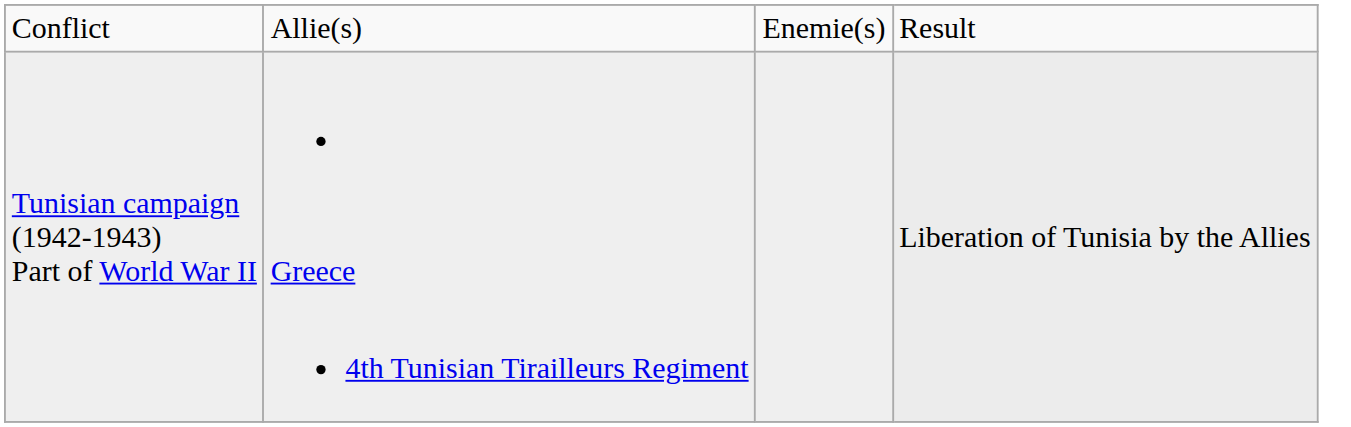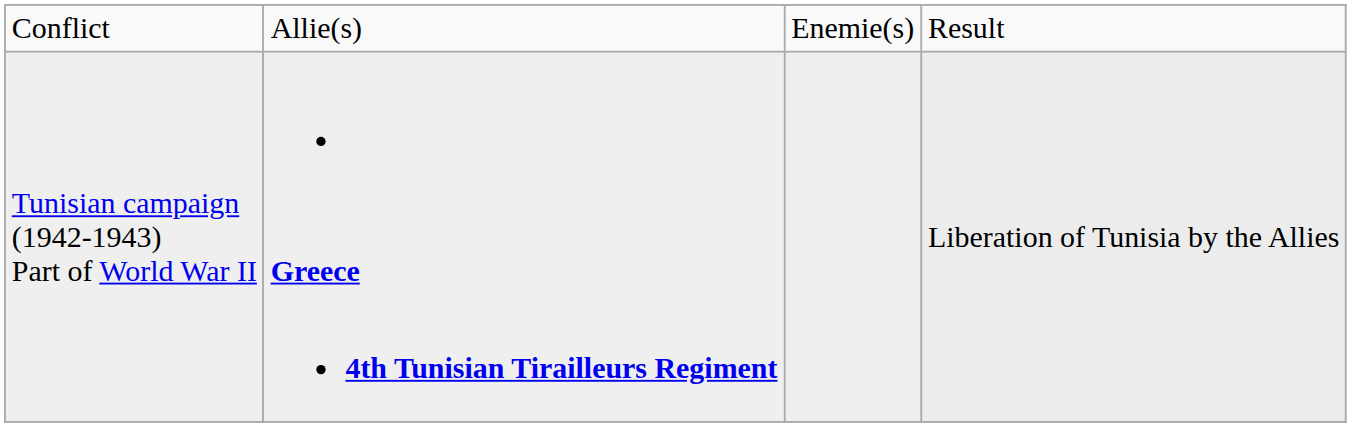(510, 254) normal -> (524, 254) bold
